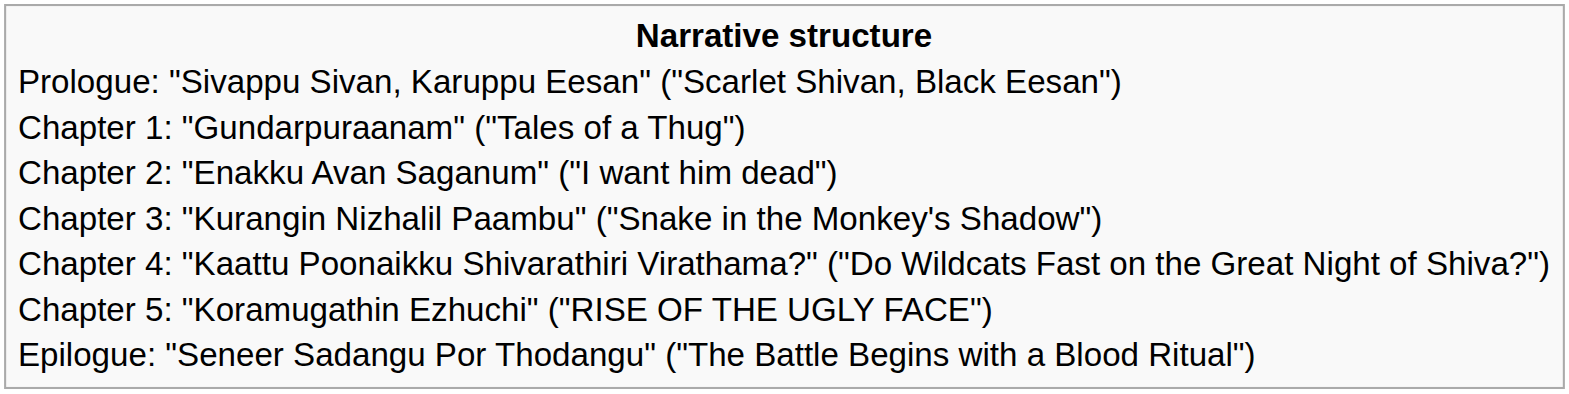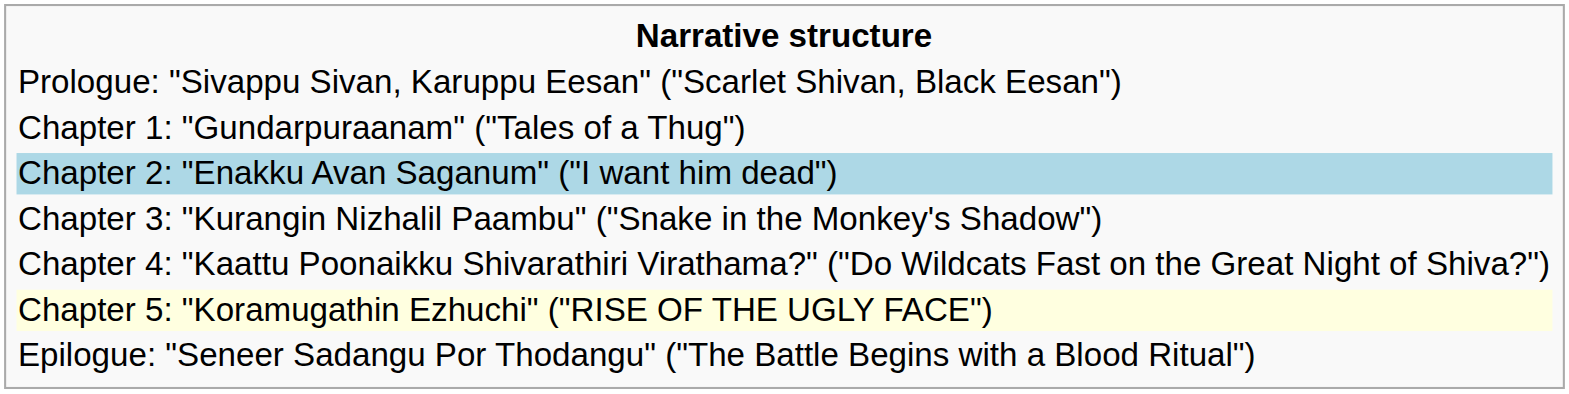(428, 173) no background -> (428, 173) lightblue background
(505, 310) no background -> (505, 310) lightyellow background
